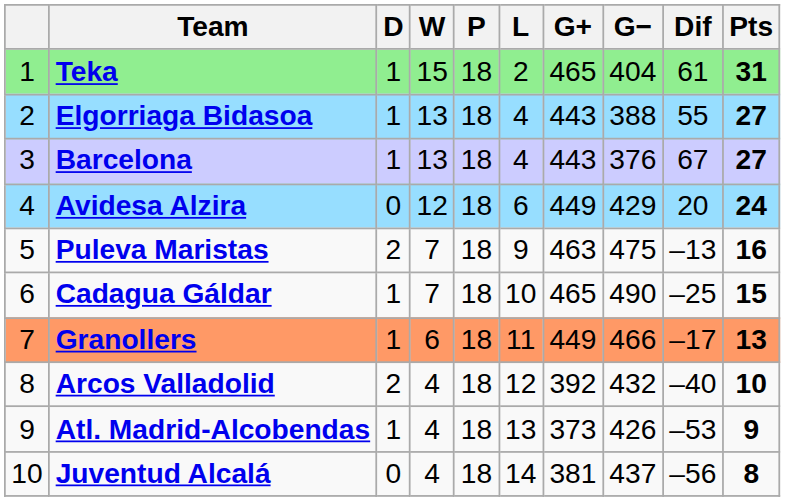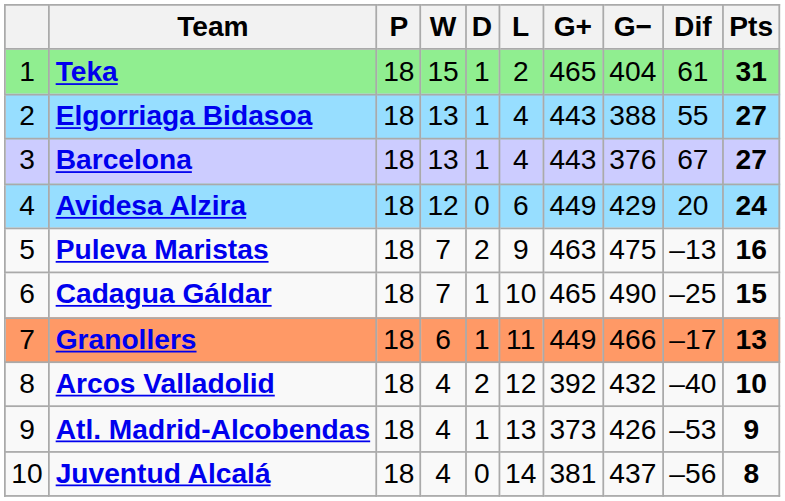columns swapped: (476, 26) <-> (393, 26)
